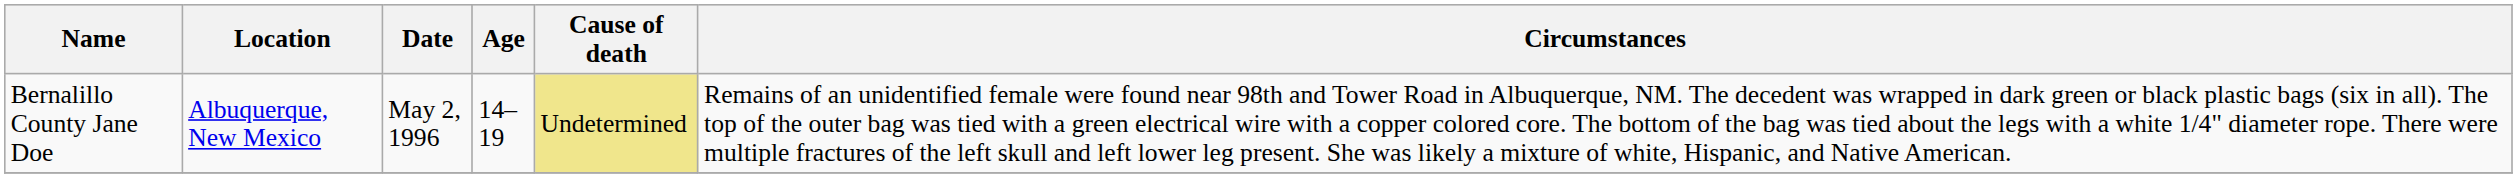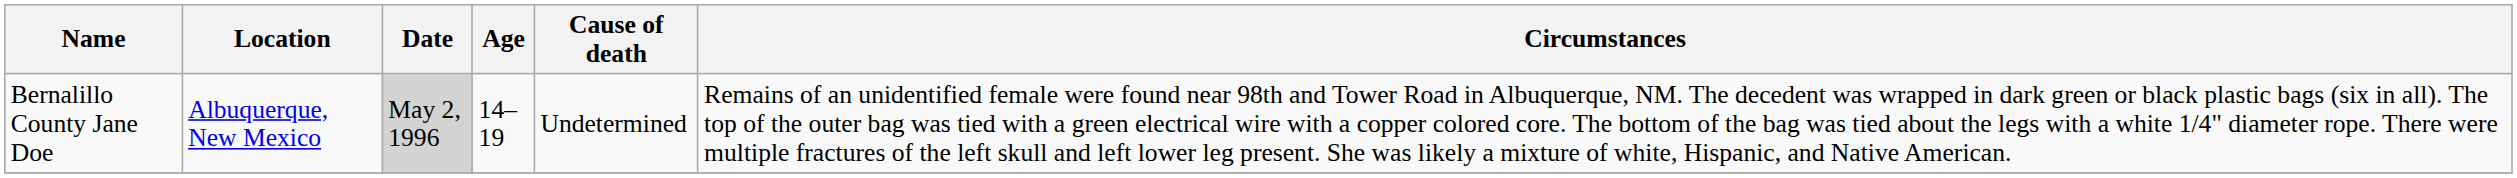(425, 122) no background -> (425, 122) lightgrey background
(614, 123) khaki background -> (614, 123) no background
